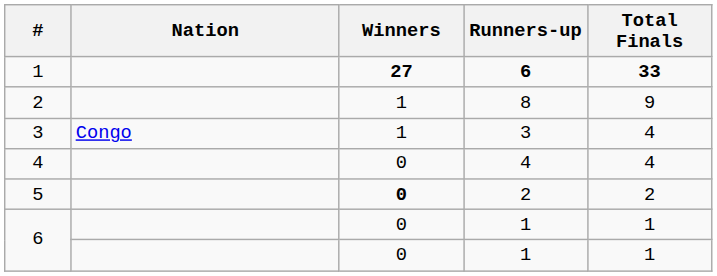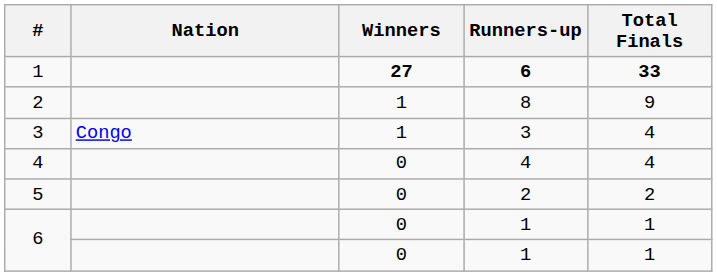(401, 194) bold -> (401, 194) normal
